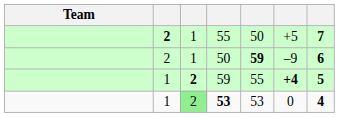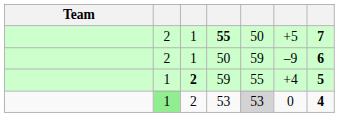(167, 36) bold -> (167, 36) normal
(224, 36) normal -> (224, 36) bold
(257, 58) bold -> (257, 58) normal
(291, 79) bold -> (291, 79) normal
(167, 101) no background -> (167, 101) lightgreen background
(193, 101) lightgreen background -> (193, 101) no background
(224, 101) bold -> (224, 101) normal
(257, 101) no background -> (257, 101) lightgrey background
